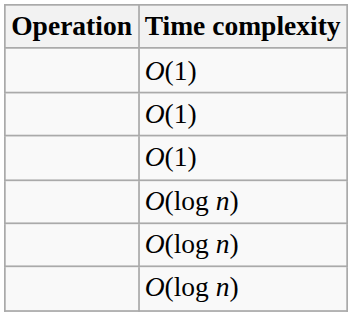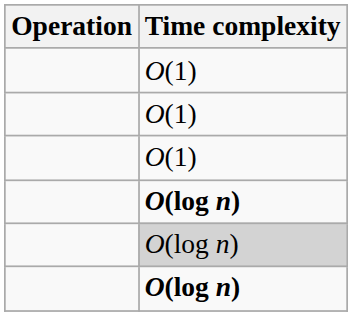(192, 200) normal -> (192, 200) bold
(192, 244) no background -> (192, 244) lightgrey background
(192, 288) normal -> (192, 288) bold
